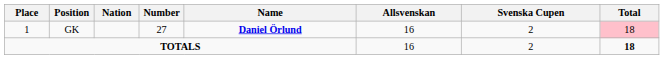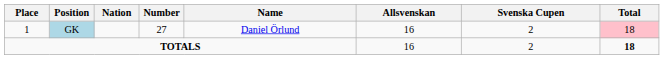(72, 29) no background -> (72, 29) lightblue background
(270, 29) bold -> (270, 29) normal
